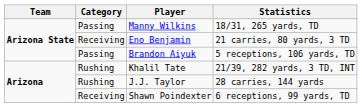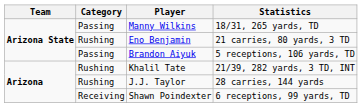(101, 40) Receiving -> (96, 40) Rushing
